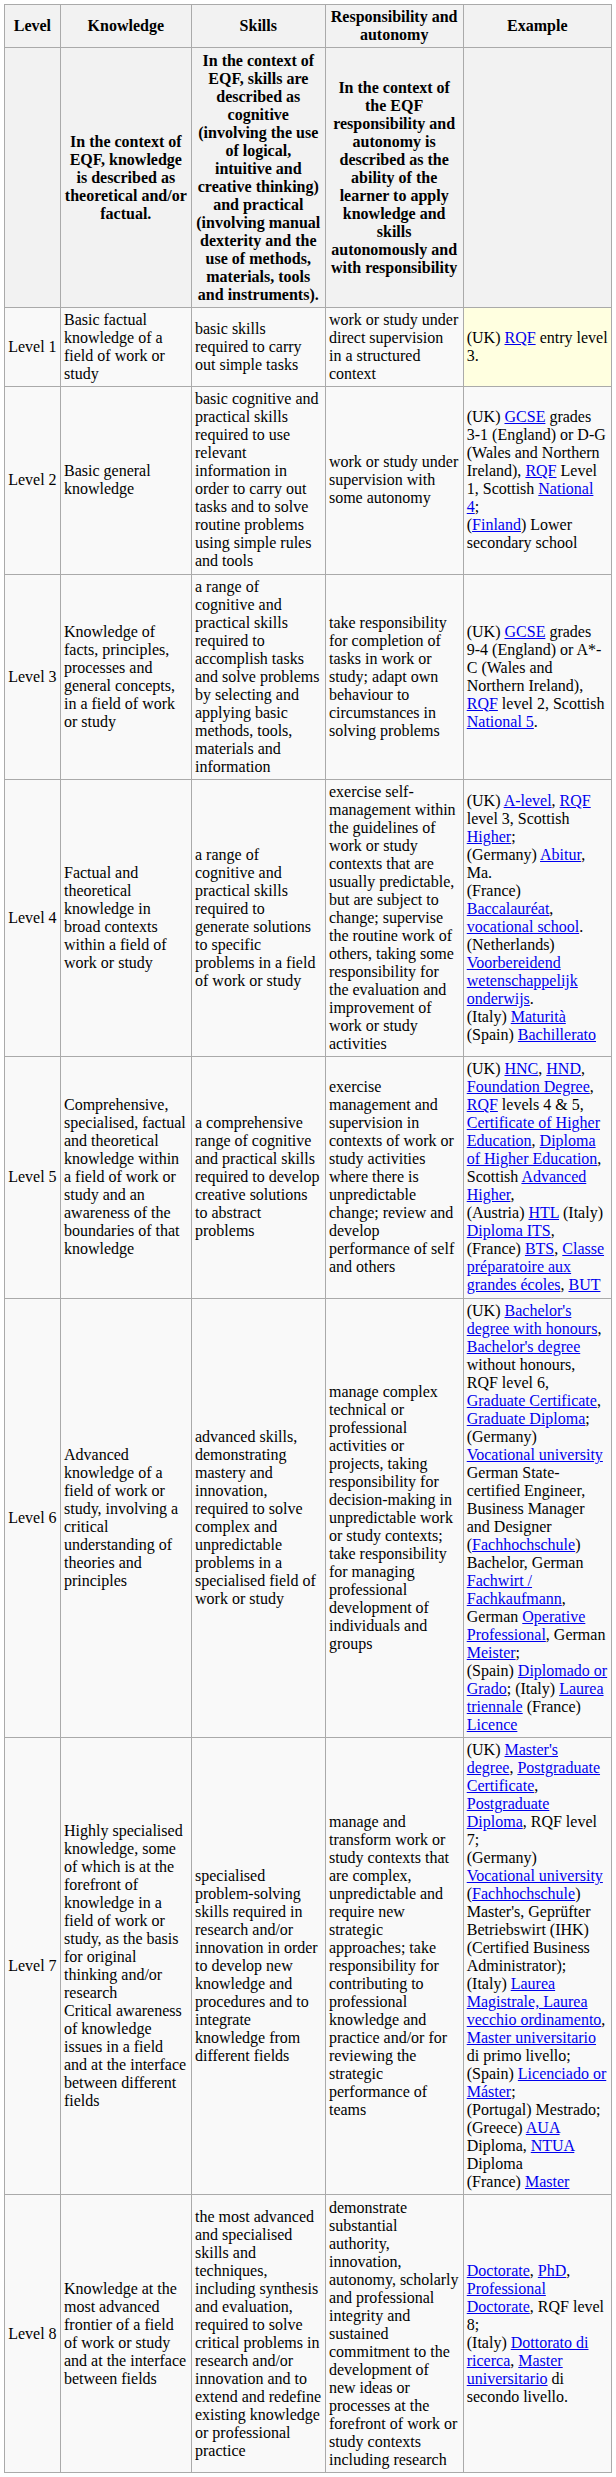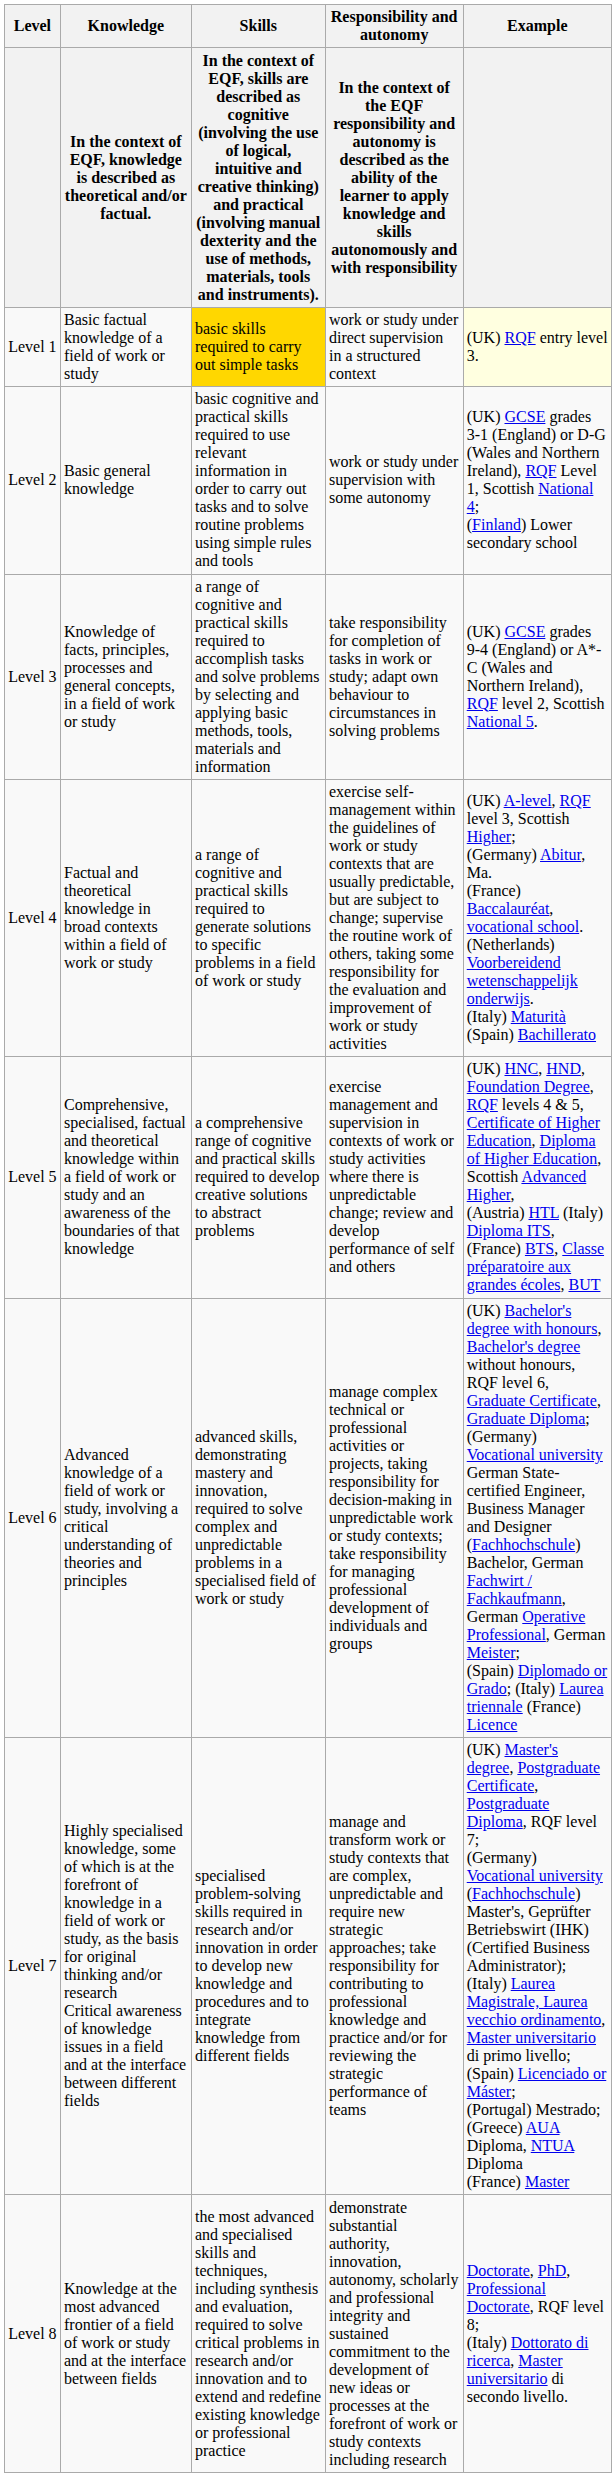(248, 346) no background -> (248, 346) gold background
